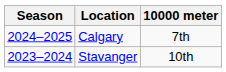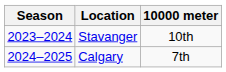rows swapped: (108, 56) <-> (101, 36)
